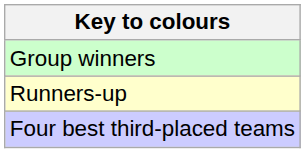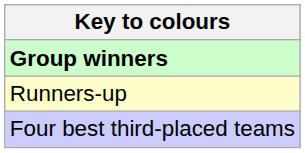(83, 57) normal -> (89, 57) bold
